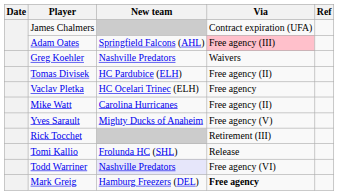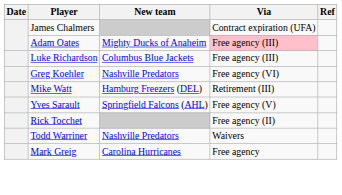(152, 43) Springfield Falcons (AHL) -> (154, 43) Mighty Ducks of Anaheim
+ row: (64, 58)
(225, 58) Waivers -> (246, 74) Free agency (VI)
- row: (60, 74)
- row: (57, 89)
(138, 105) Carolina Hurricanes -> (152, 89) Hamburg Freezers (DEL)
(240, 105) Free agency (II) -> (243, 89) Retirement (III)
(151, 120) Mighty Ducks of Anaheim -> (155, 105) Springfield Falcons (AHL)
(240, 136) Retirement (III) -> (244, 120) Free agency (II)
- row: (54, 151)
(137, 167) lavender background -> (140, 136) no background
(242, 167) Free agency (VI) -> (228, 136) Waivers
(149, 182) Hamburg Freezers (DEL) -> (141, 151) Carolina Hurricanes
(234, 182) bold -> (236, 151) normal
